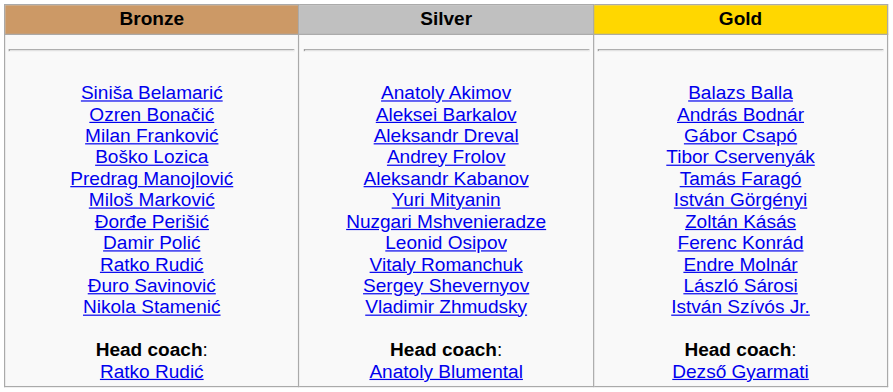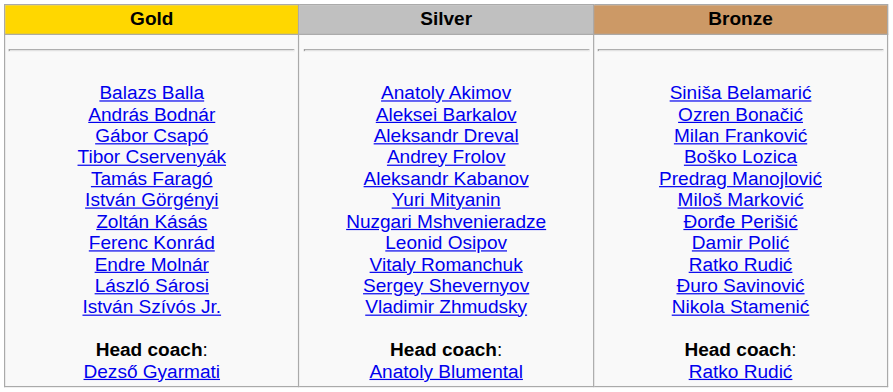columns swapped: (741, 19) <-> (152, 19)
